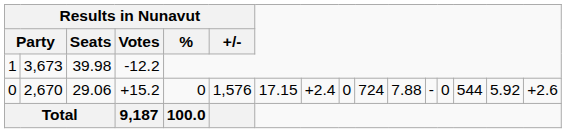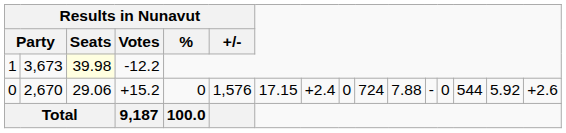(92, 66) no background -> (92, 66) lightyellow background
